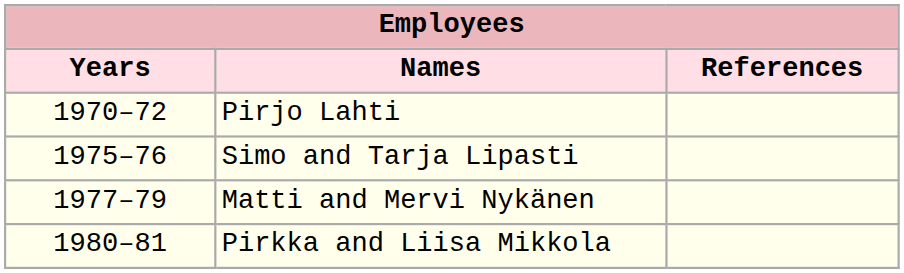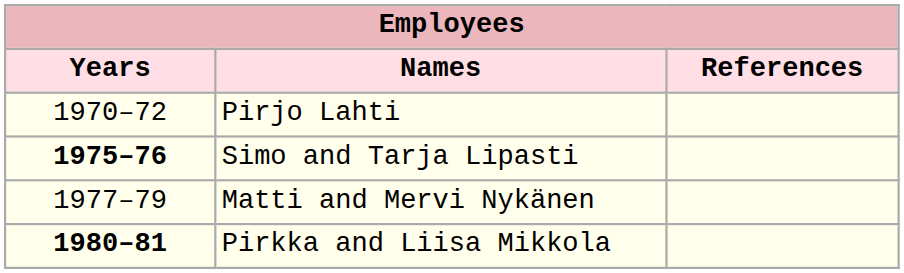(110, 158) normal -> (110, 158) bold
(110, 246) normal -> (110, 246) bold
